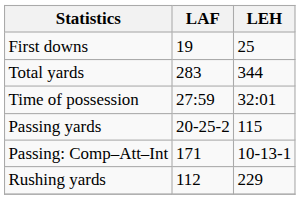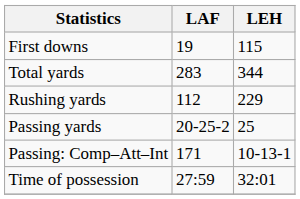(246, 45) 25 -> (250, 45) 115
rows swapped: (57, 180) <-> (74, 99)
(250, 126) 115 -> (246, 126) 25
